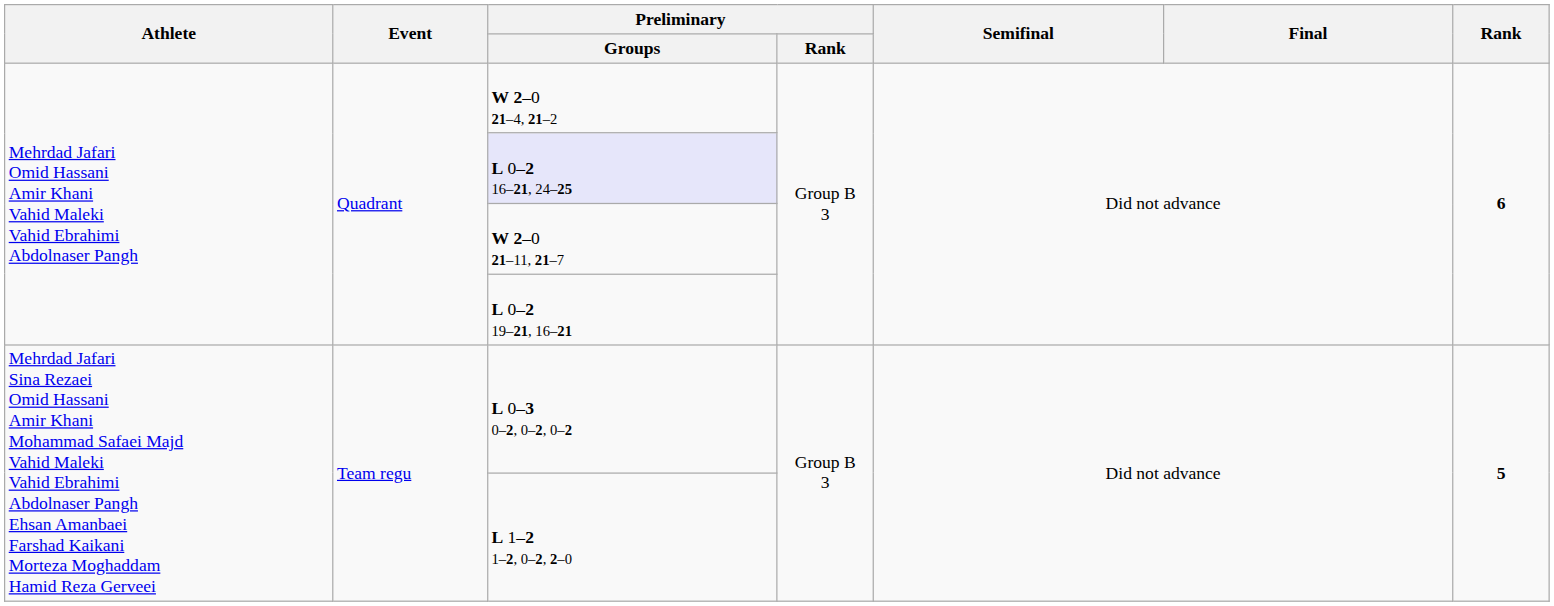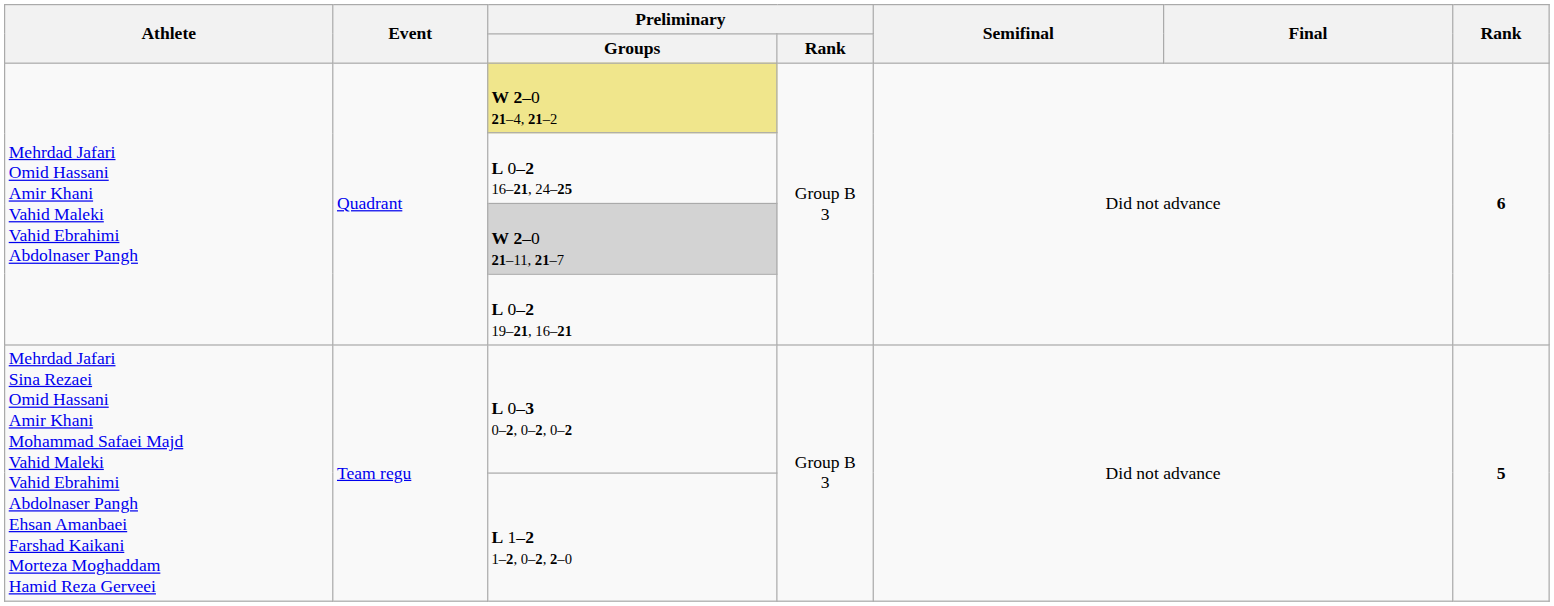(524, 108) no background -> (524, 108) khaki background
(532, 178) lavender background -> (532, 178) no background
(528, 249) no background -> (528, 249) lightgrey background
